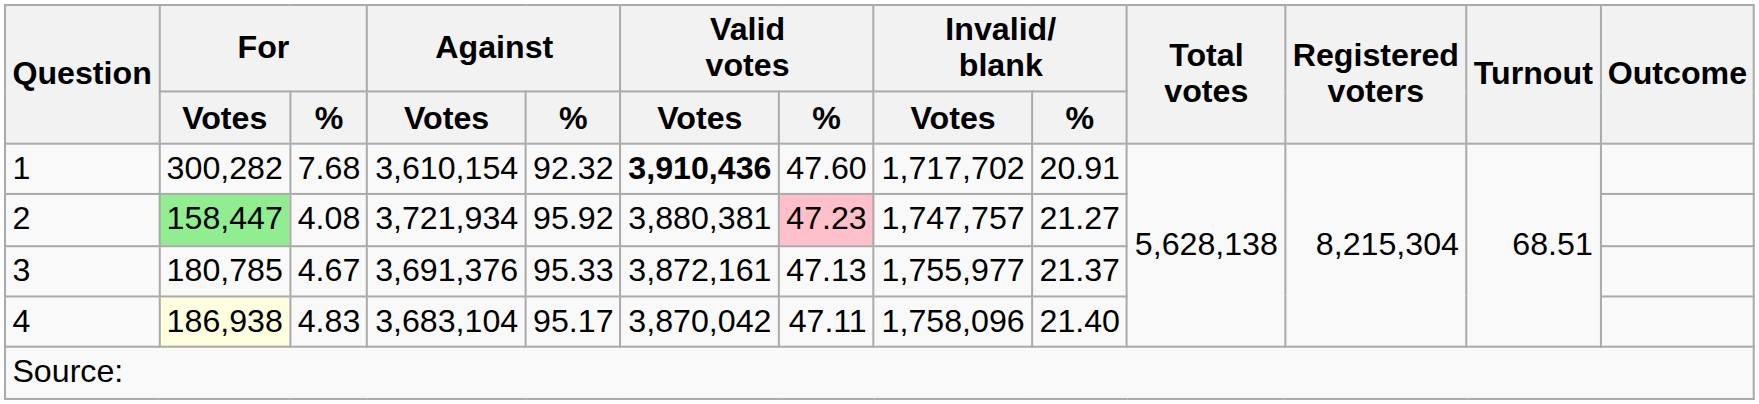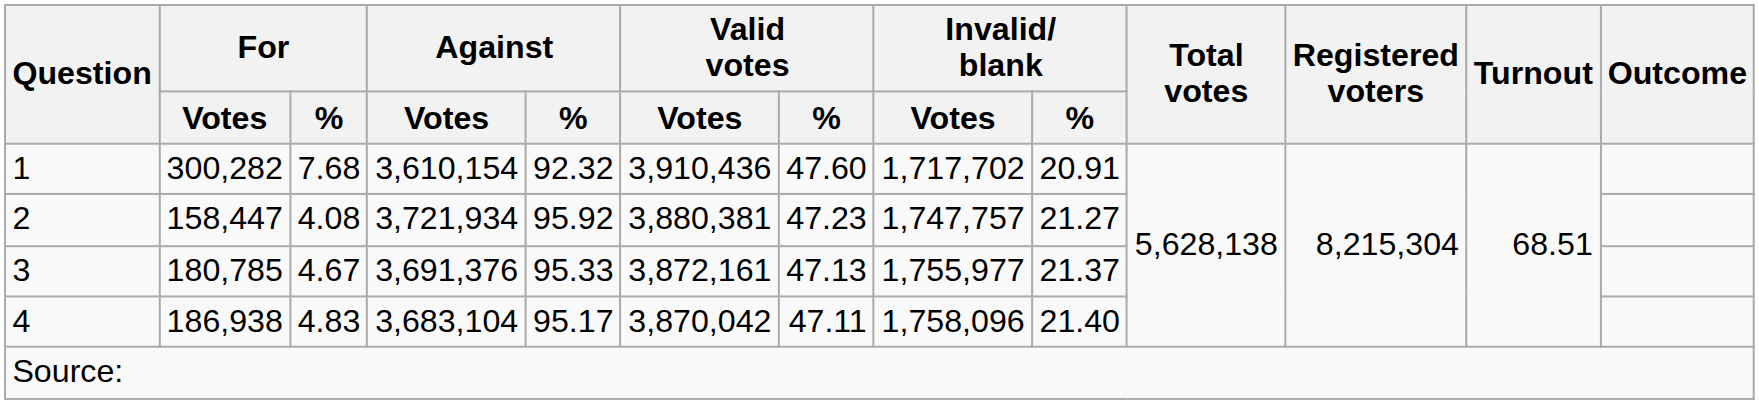(700, 168) bold -> (700, 168) normal
(225, 219) lightgreen background -> (225, 219) no background
(827, 219) pink background -> (827, 219) no background
(225, 321) lightyellow background -> (225, 321) no background
